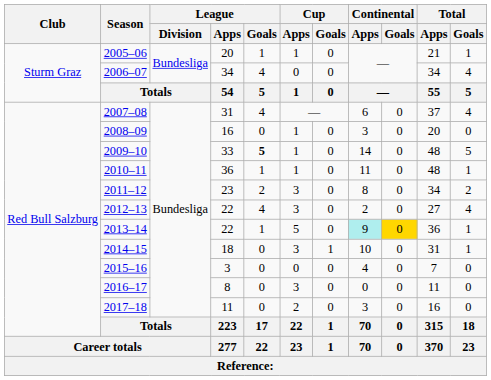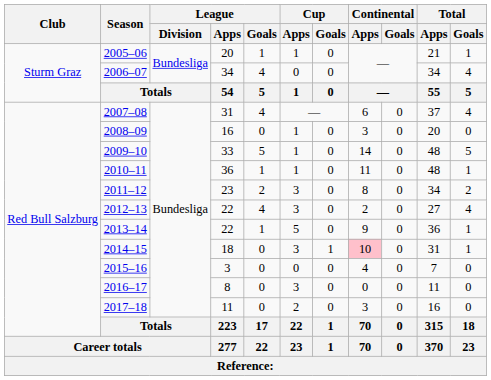(262, 151) bold -> (262, 151) normal
(365, 229) paleturquoise background -> (365, 229) no background
(400, 229) gold background -> (400, 229) no background
(365, 248) no background -> (365, 248) pink background
